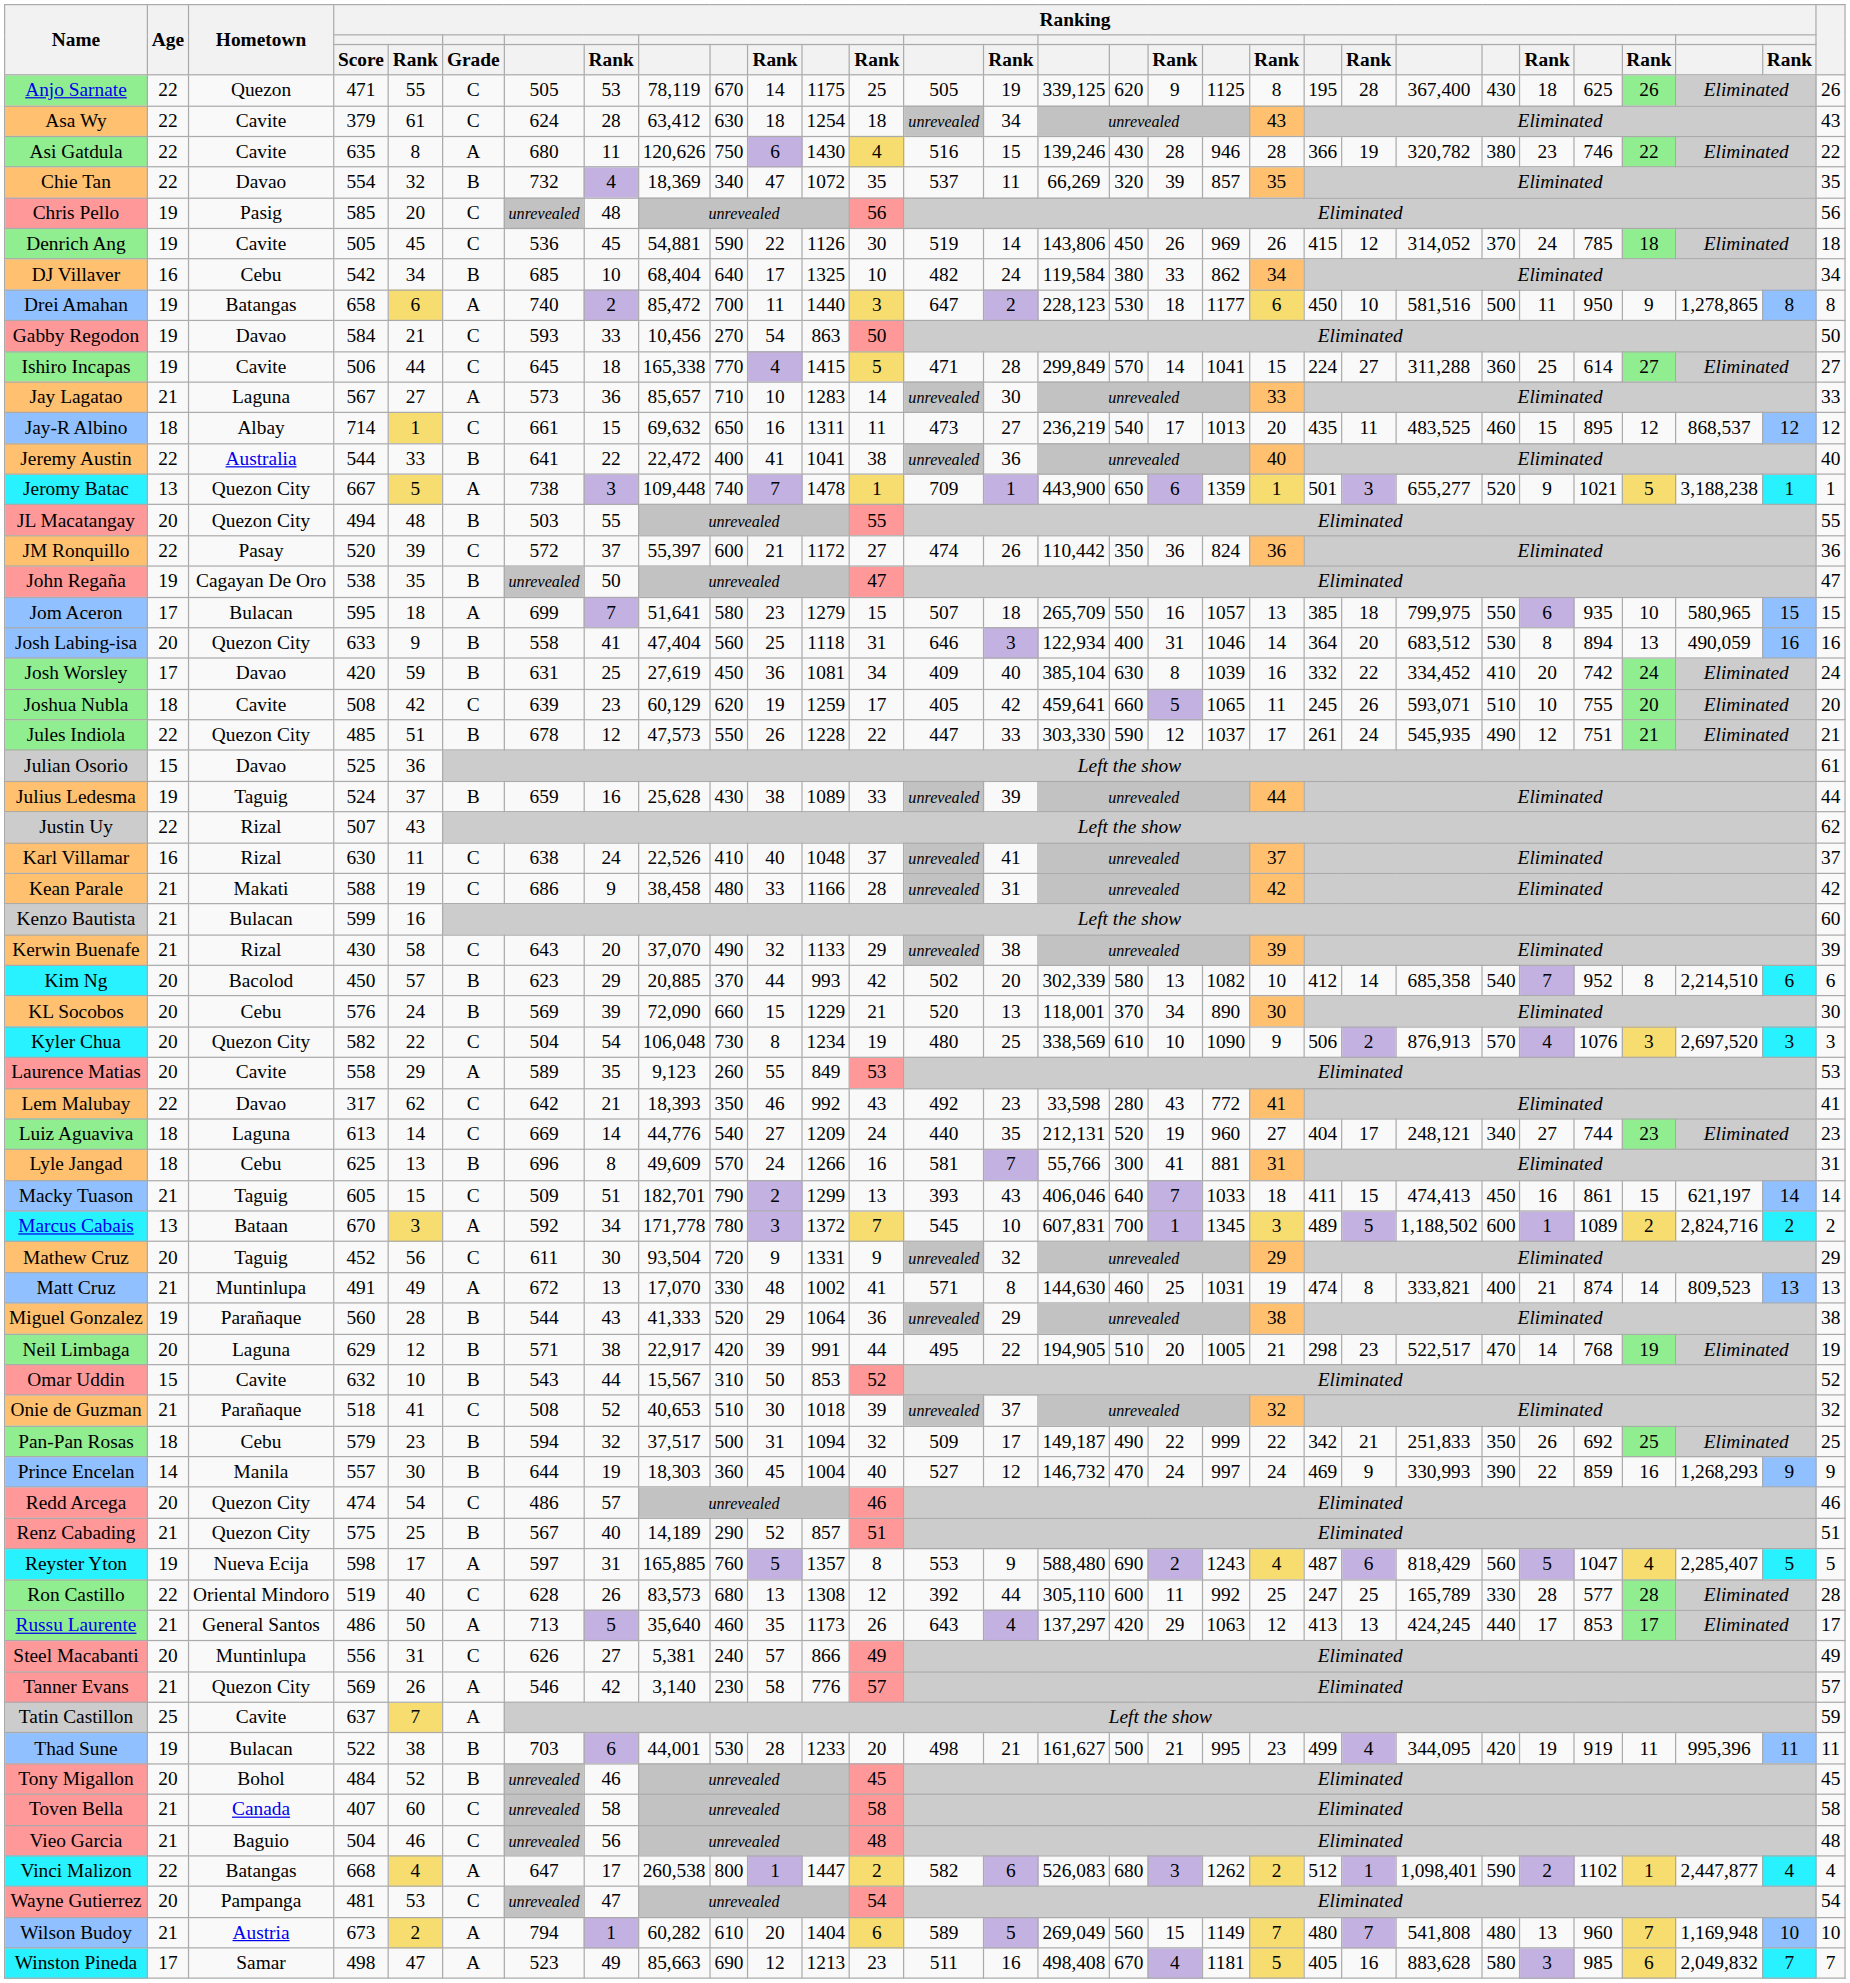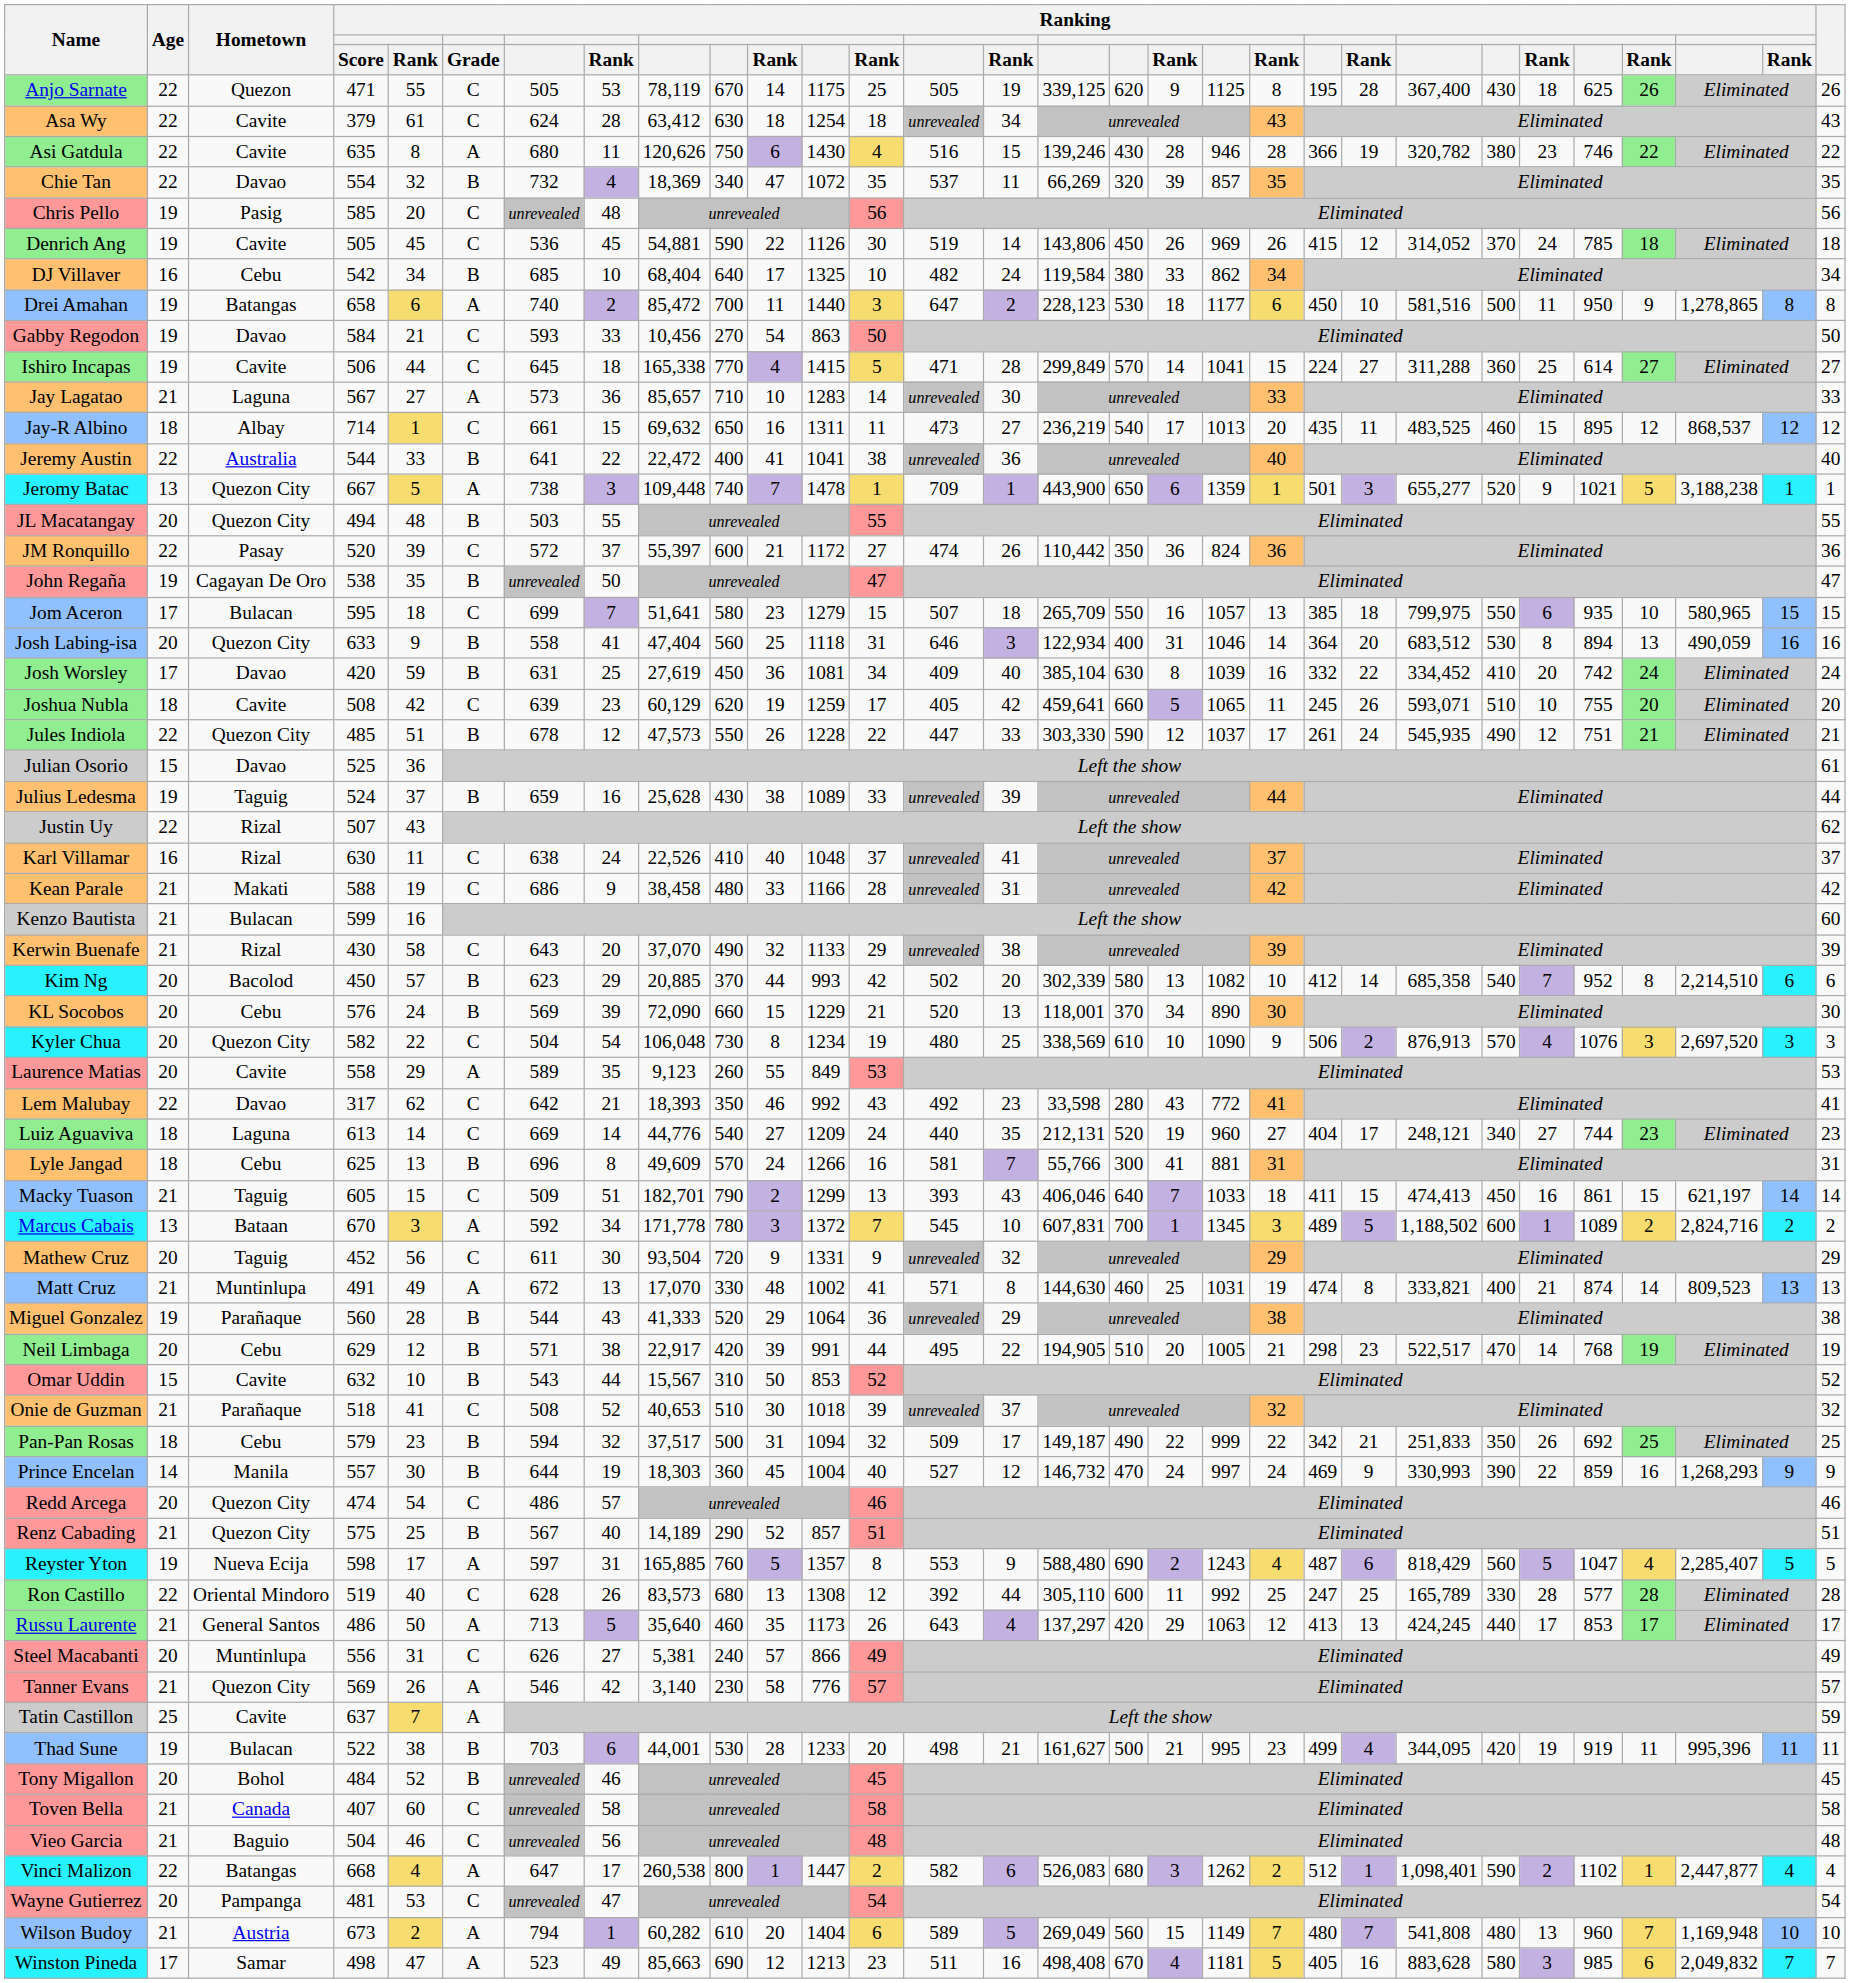(473, 612) A -> (473, 612) C
(261, 1349) Laguna -> (261, 1349) Cebu
